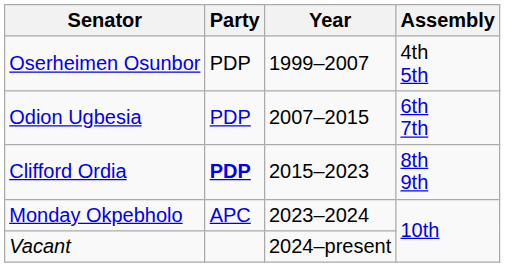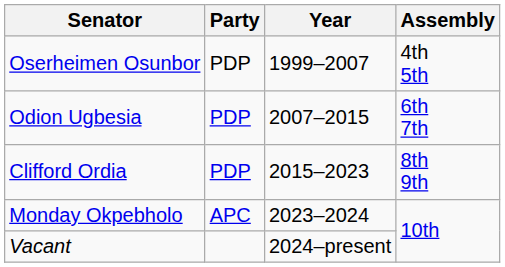(230, 171) bold -> (230, 171) normal
